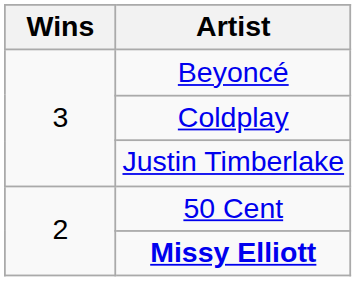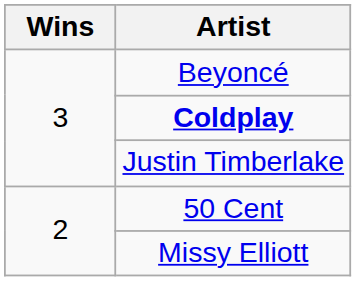(233, 117) normal -> (233, 117) bold
(233, 252) bold -> (233, 252) normal
